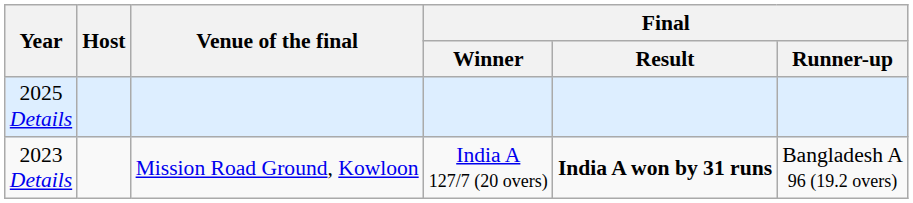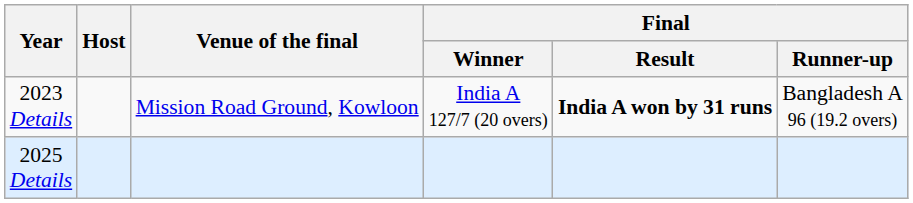rows swapped: (41, 167) <-> (41, 106)
